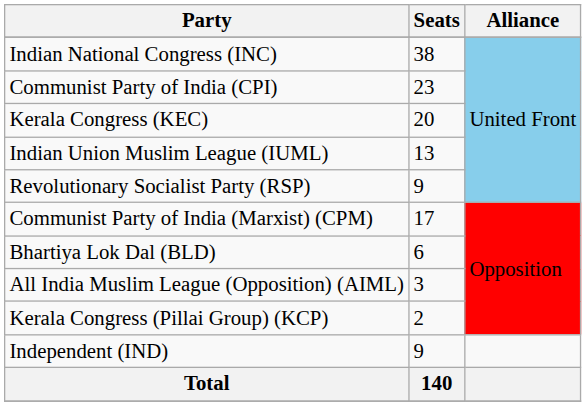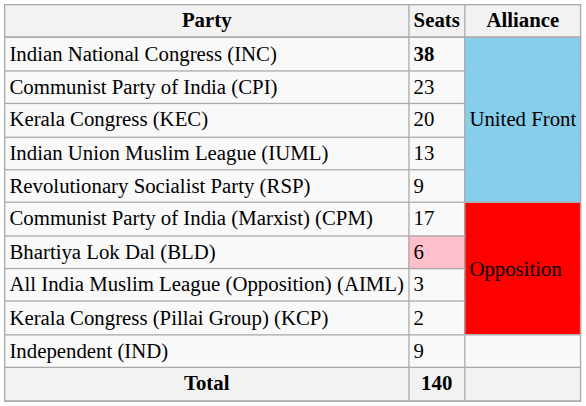(424, 53) normal -> (424, 53) bold
(419, 251) no background -> (419, 251) pink background
